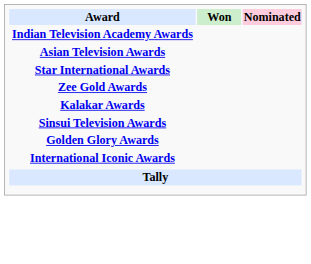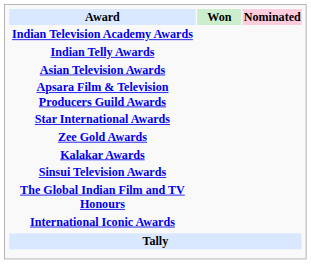+ row: (102, 52)
+ row: (102, 94)
+ row: (102, 197)
- row: (102, 140)
